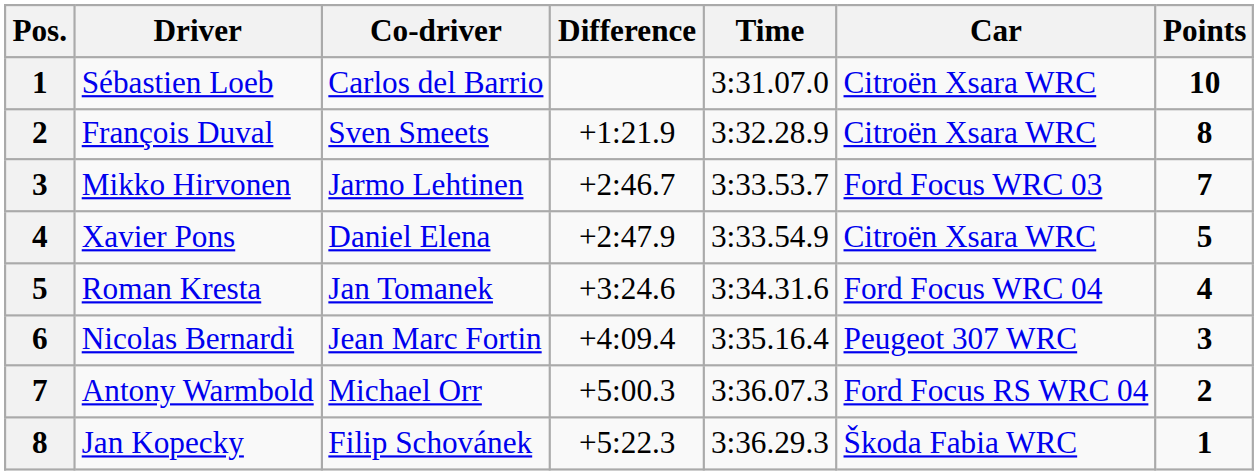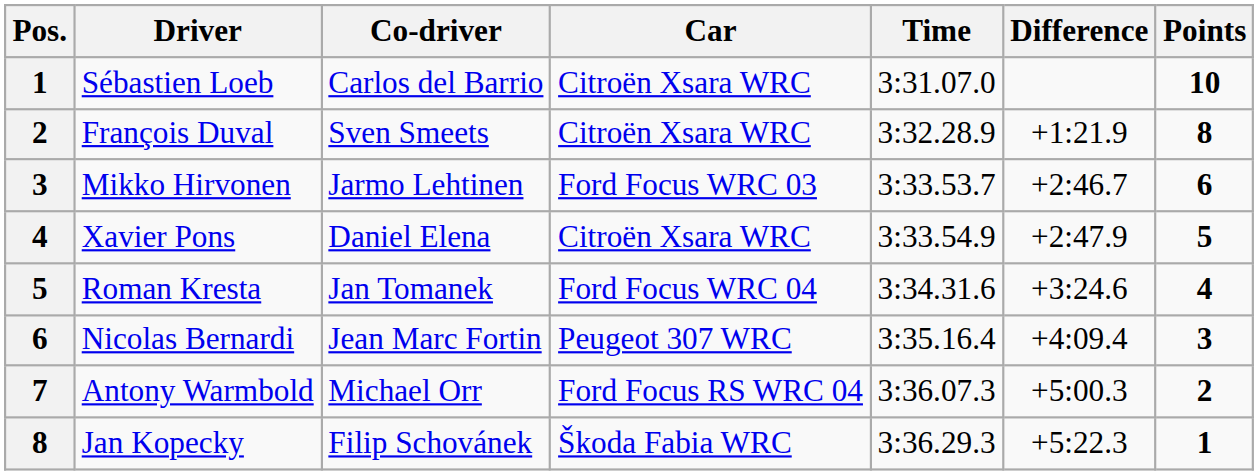columns swapped: (996, 30) <-> (627, 30)
(1205, 185) 7 -> (1205, 185) 6
